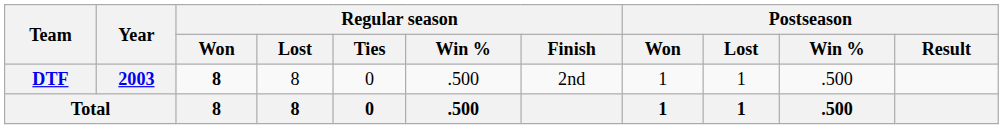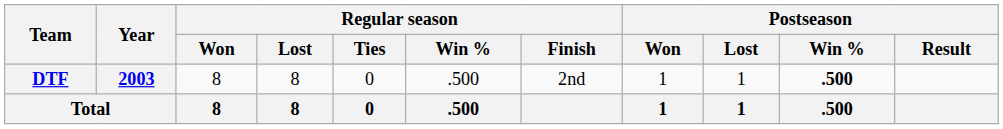(217, 79) bold -> (217, 79) normal
(837, 79) normal -> (837, 79) bold
